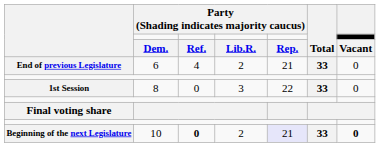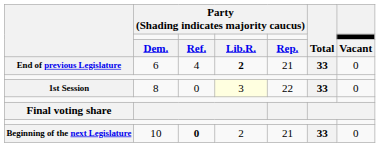(241, 65) normal -> (241, 65) bold
(241, 88) no background -> (241, 88) lightyellow background
(287, 133) lavender background -> (287, 133) no background
(356, 133) bold -> (356, 133) normal
